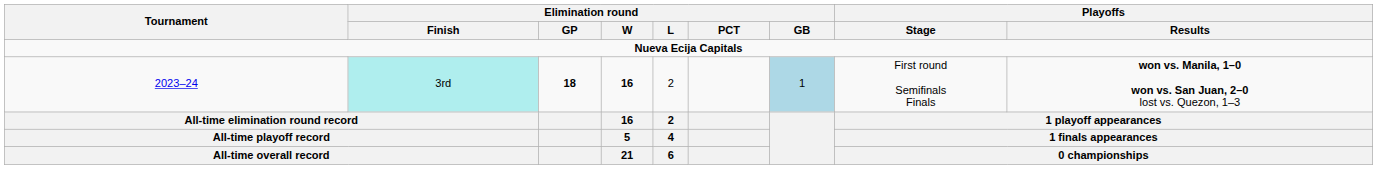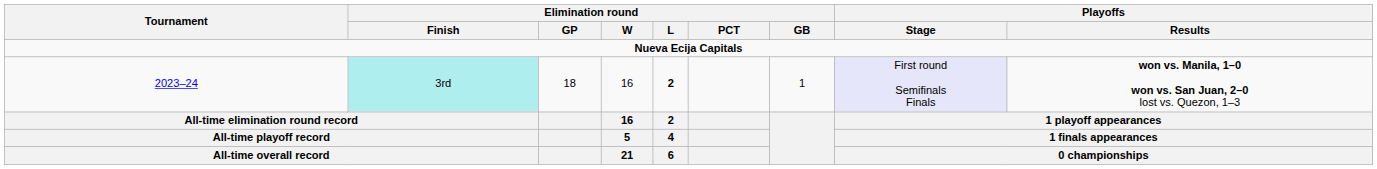(570, 84) bold -> (570, 84) normal
(627, 84) bold -> (627, 84) normal
(671, 84) normal -> (671, 84) bold
(802, 84) lightblue background -> (802, 84) no background
(921, 84) no background -> (921, 84) lavender background
